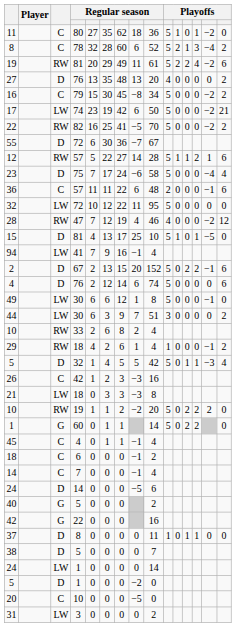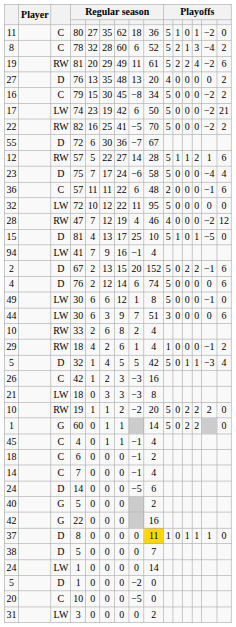(224, 315) 2 -> (224, 315) 6
(154, 536) no background -> (154, 536) gold background
(209, 536) 0 -> (209, 536) 1
